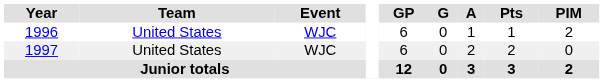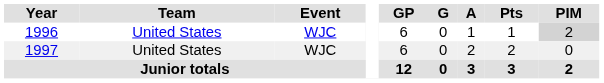(569, 31) no background -> (569, 31) lightgrey background
